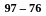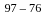(23, 8) bold -> (23, 8) normal
